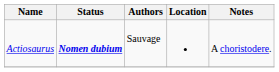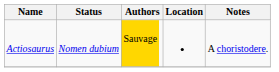(90, 49) bold -> (89, 49) normal
(144, 39) no background -> (140, 39) gold background
